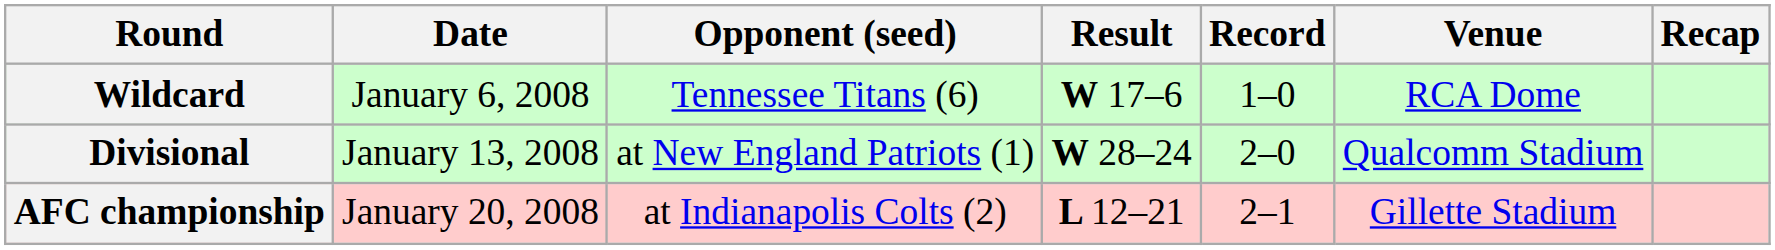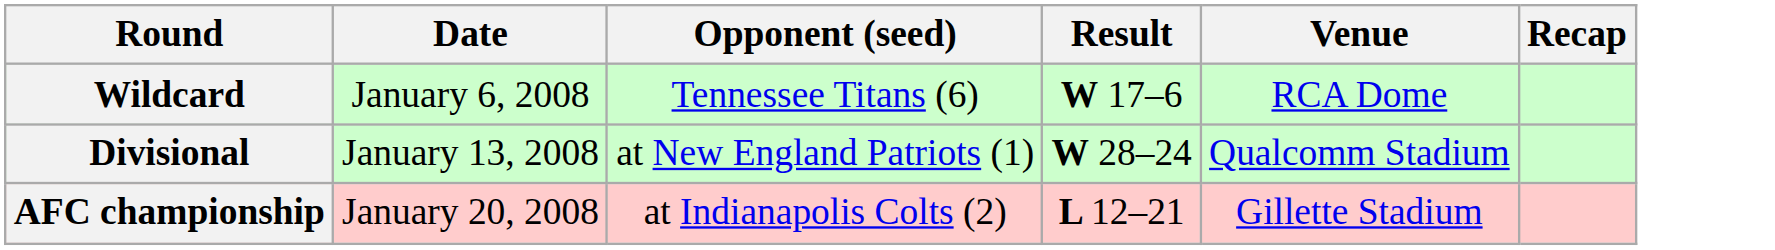- column: (1267, 34)
